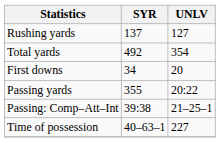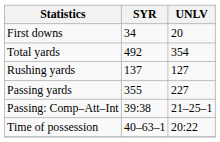rows swapped: (35, 71) <-> (41, 33)
(184, 89) 20:22 -> (180, 89) 227
(180, 127) 227 -> (184, 127) 20:22
